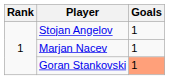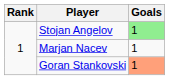(134, 30) no background -> (134, 30) lightgreen background
